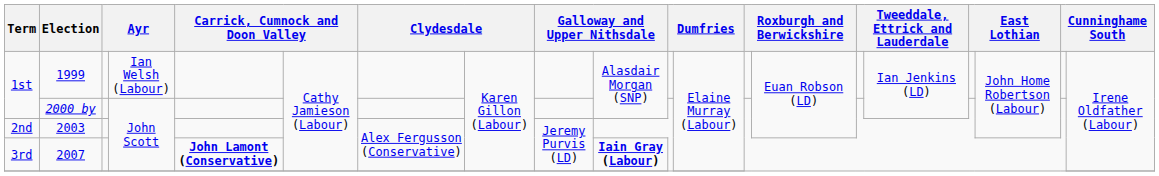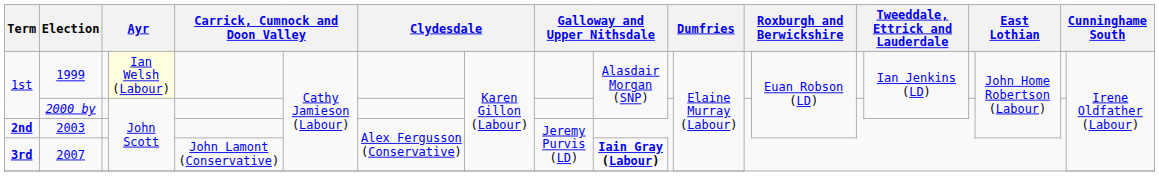(141, 75) no background -> (141, 75) lightyellow background
(22, 128) normal -> (22, 128) bold
(22, 154) normal -> (22, 154) bold
(229, 154) bold -> (229, 154) normal
